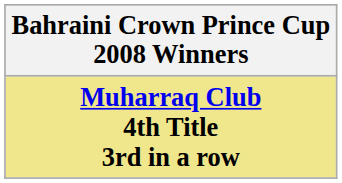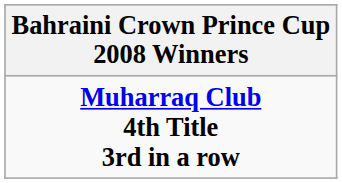(171, 126) khaki background -> (171, 126) no background
